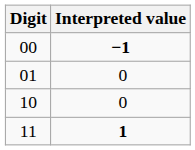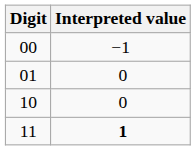(121, 46) bold -> (121, 46) normal
